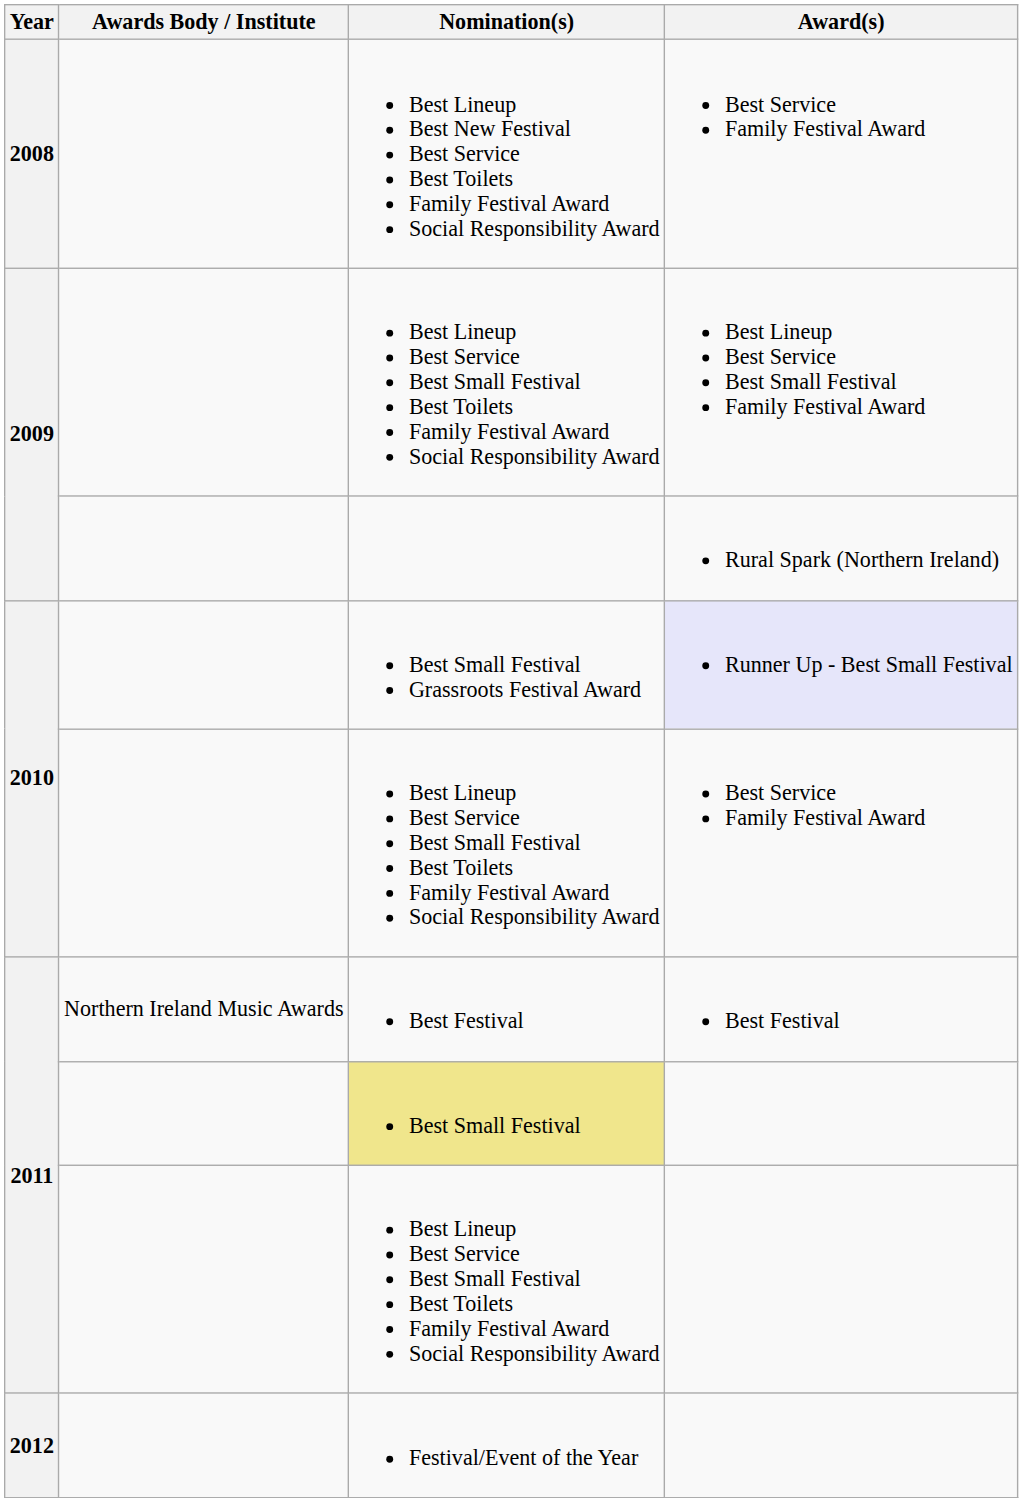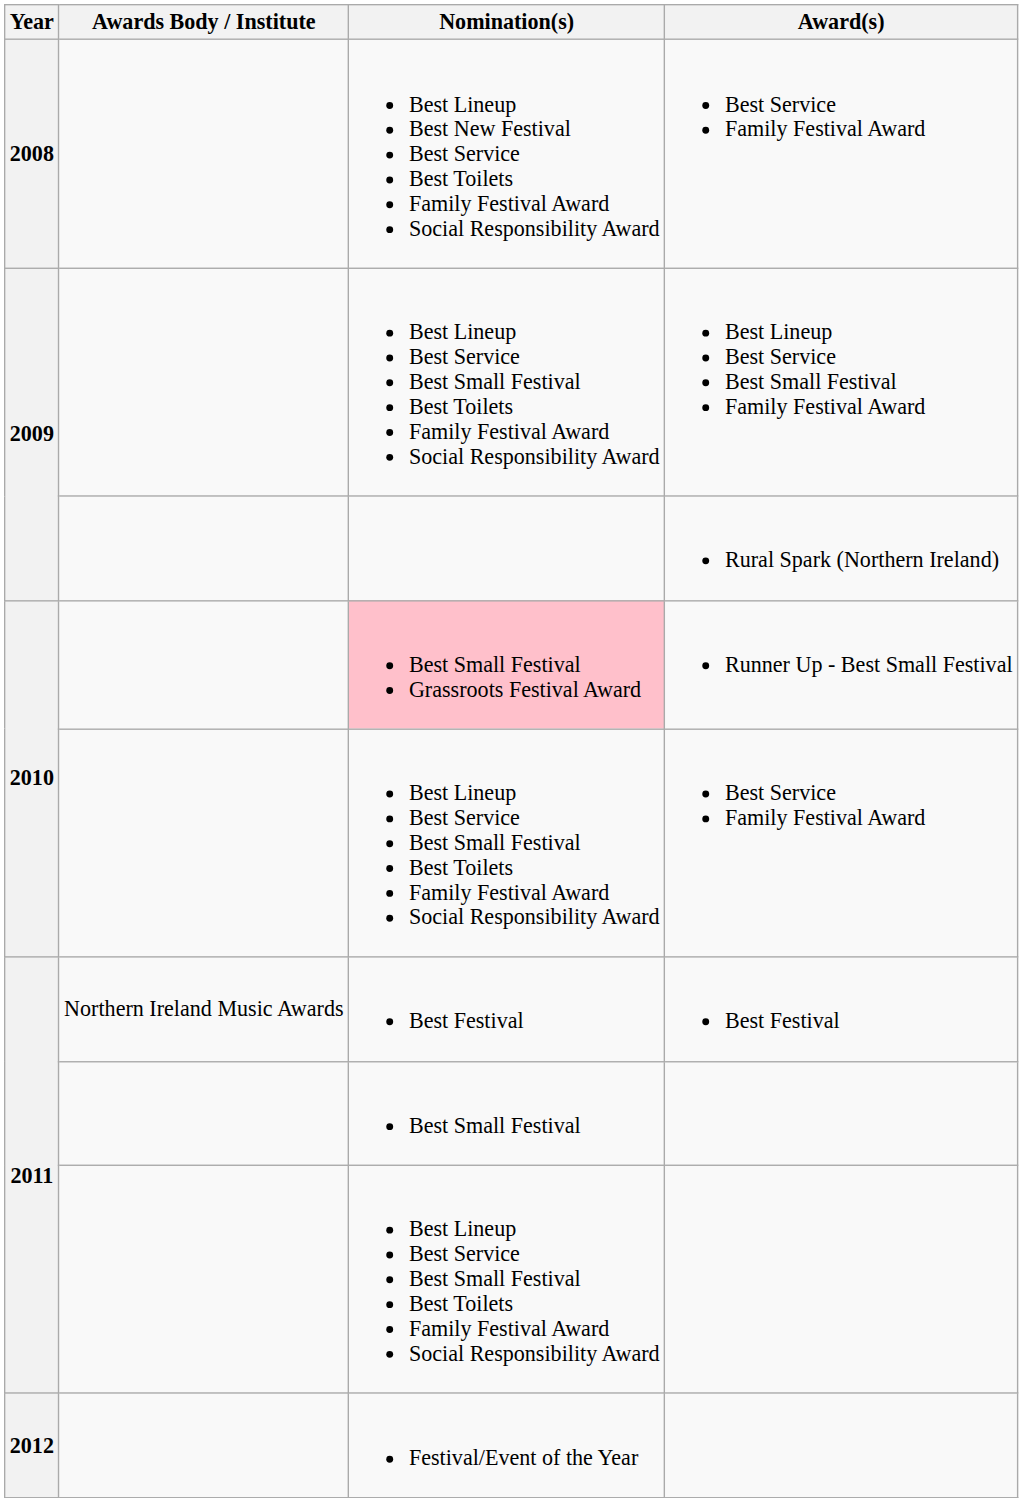(507, 677) no background -> (507, 677) pink background
(841, 665) lavender background -> (841, 665) no background
(507, 1126) khaki background -> (507, 1126) no background
